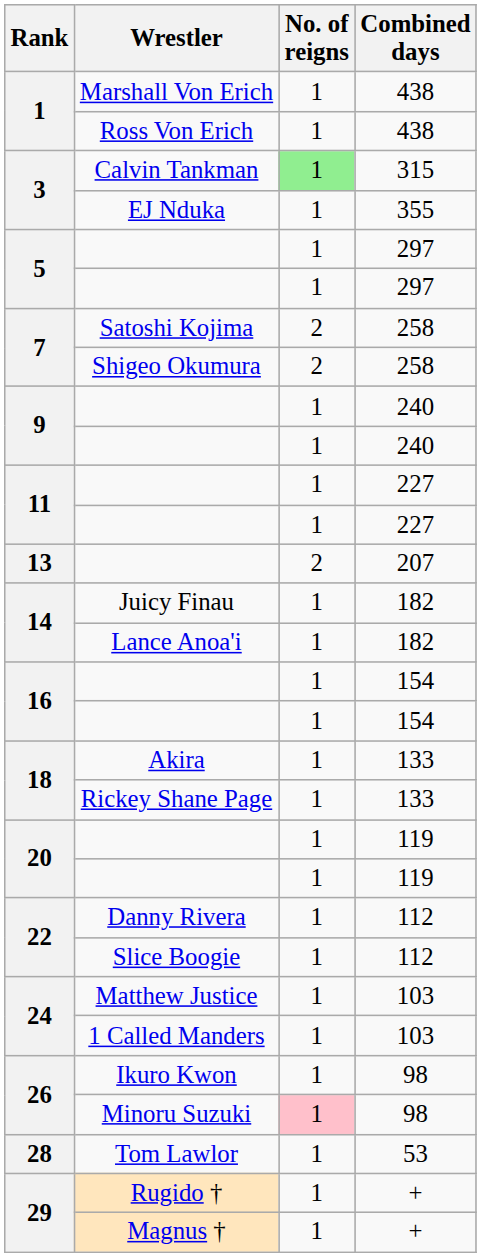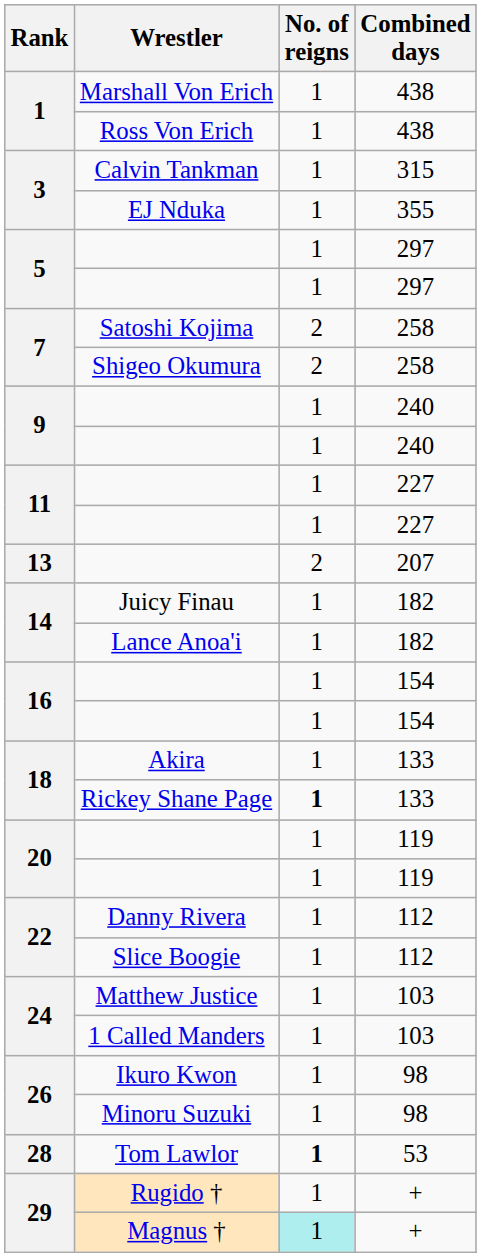(317, 170) lightgreen background -> (317, 170) no background
(317, 799) normal -> (317, 799) bold
(317, 1114) pink background -> (317, 1114) no background
(317, 1153) normal -> (317, 1153) bold
(317, 1232) no background -> (317, 1232) paleturquoise background
